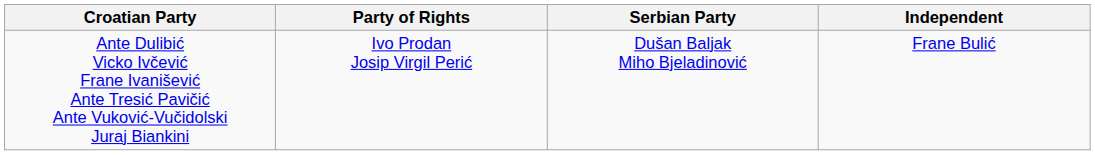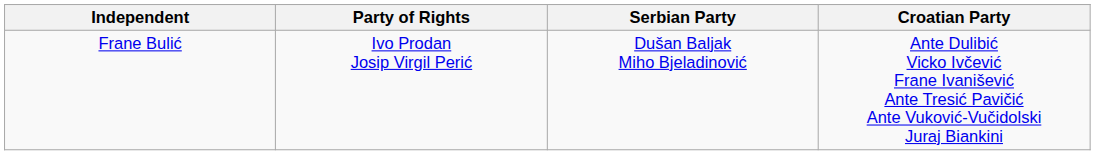columns swapped: (140, 17) <-> (954, 17)
